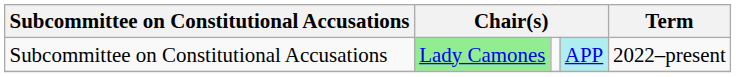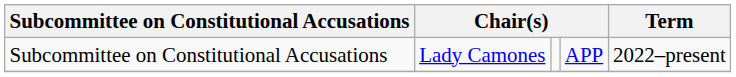(482, 54) lightgreen background -> (482, 54) no background
(584, 54) paleturquoise background -> (584, 54) no background
